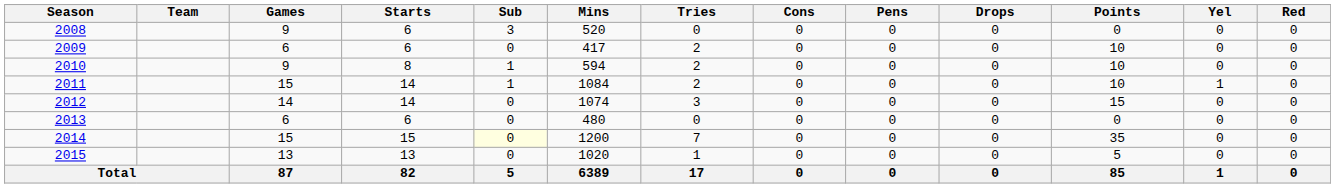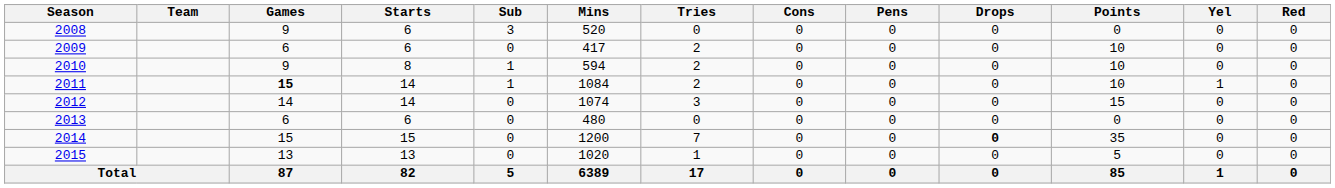(286, 85) normal -> (286, 85) bold
(510, 139) lightyellow background -> (510, 139) no background
(995, 139) normal -> (995, 139) bold
